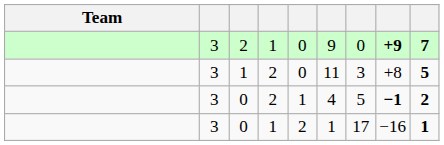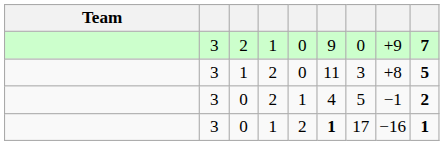(393, 45) bold -> (393, 45) normal
(393, 99) bold -> (393, 99) normal
(331, 126) normal -> (331, 126) bold
